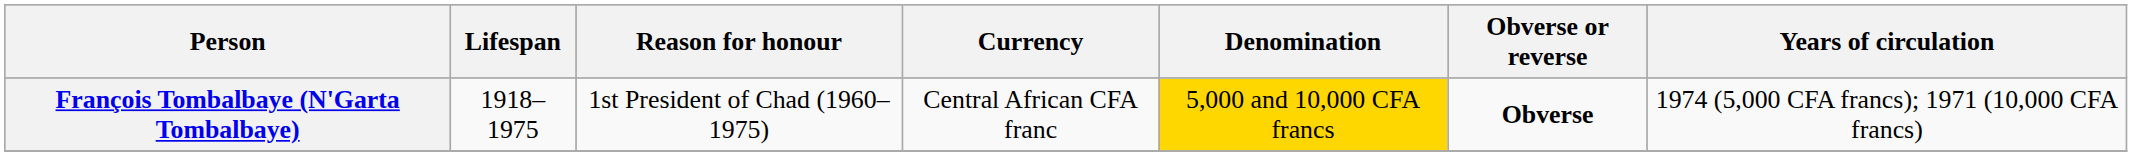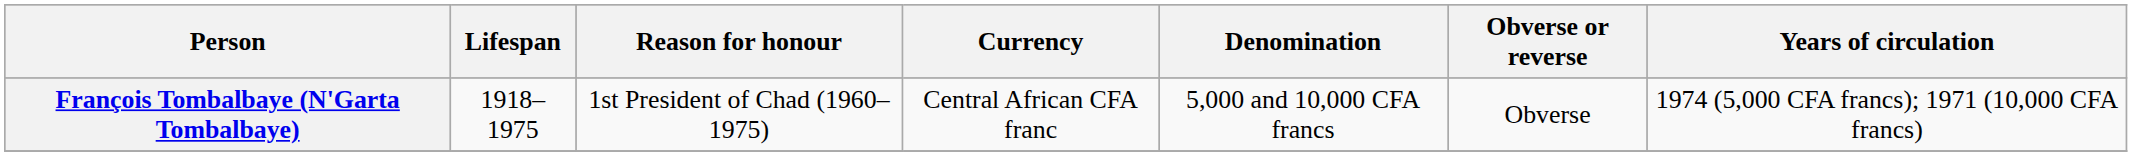(1303, 114) gold background -> (1303, 114) no background
(1548, 114) bold -> (1548, 114) normal
